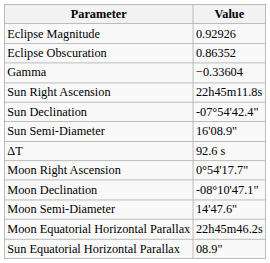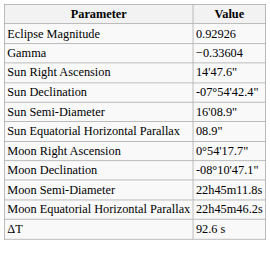- row: (57, 53)
(229, 92) 22h45m11.8s -> (217, 72) 14'47.6"
rows swapped: (94, 248) <-> (15, 151)
(217, 209) 14'47.6" -> (229, 190) 22h45m11.8s
